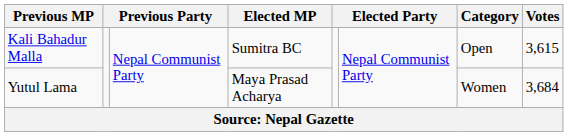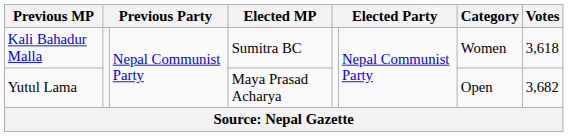(477, 47) Open -> (484, 47) Women
(542, 47) 3,615 -> (542, 47) 3,618
(484, 87) Women -> (477, 87) Open
(542, 87) 3,684 -> (542, 87) 3,682
